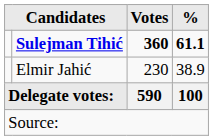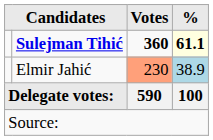(190, 43) no background -> (190, 43) lightyellow background
(156, 69) no background -> (156, 69) lightsalmon background
(190, 69) no background -> (190, 69) lightblue background
